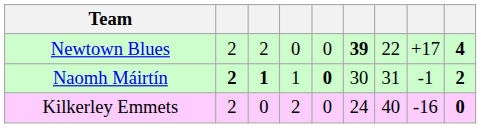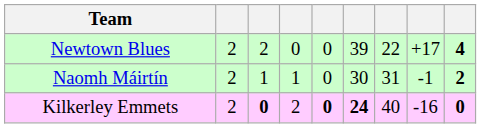(359, 48) bold -> (359, 48) normal
(232, 78) bold -> (232, 78) normal
(264, 78) bold -> (264, 78) normal
(327, 78) bold -> (327, 78) normal
(264, 107) normal -> (264, 107) bold
(327, 107) normal -> (327, 107) bold
(359, 107) normal -> (359, 107) bold
